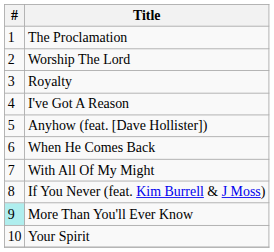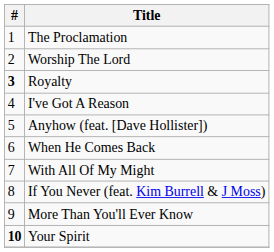(11, 81) normal -> (11, 81) bold
(11, 214) paleturquoise background -> (11, 214) no background
(15, 236) normal -> (15, 236) bold
